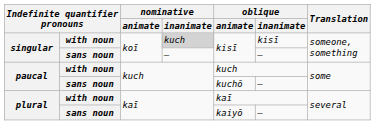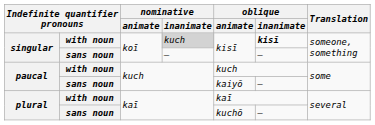(268, 40) normal -> (268, 40) bold
(229, 84) kuchõ -> (229, 84) kaiyõ
(229, 112) kaiyõ -> (229, 112) kuchõ
